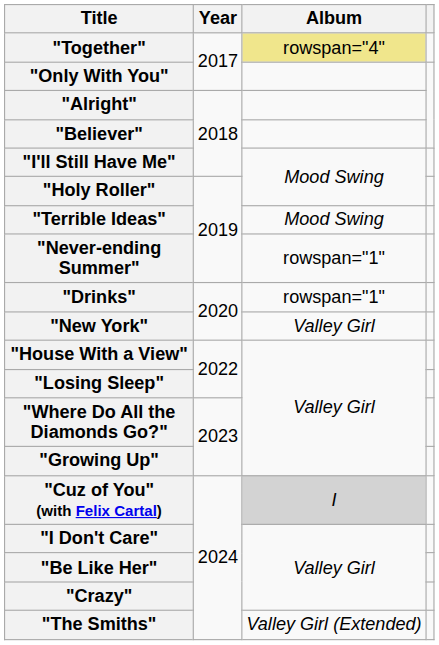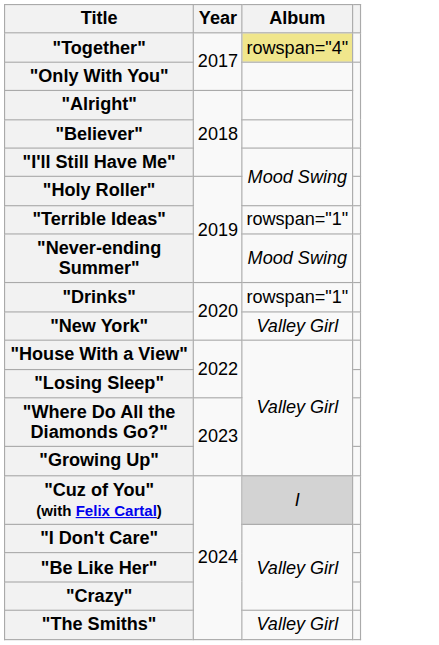(334, 219) Mood Swing -> (297, 219) rowspan="1"
(334, 258) rowspan="1" -> (297, 258) Mood Swing
(334, 624) Valley Girl (Extended) -> (297, 624) Valley Girl
